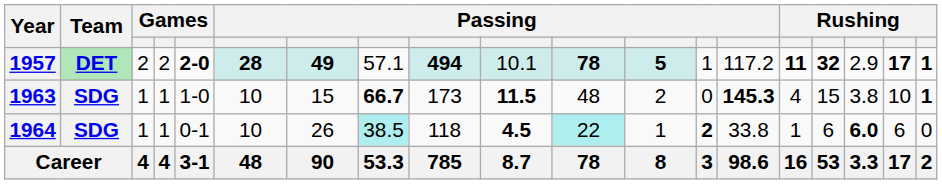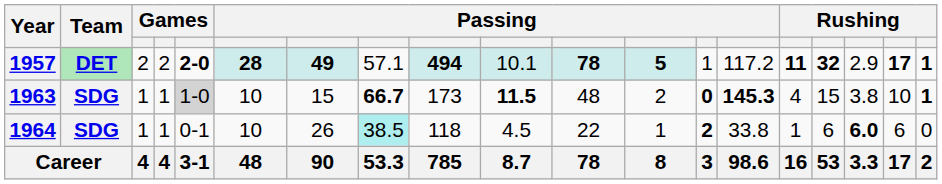(195, 96) no background -> (195, 96) lightgrey background
(707, 96) normal -> (707, 96) bold
(517, 129) bold -> (517, 129) normal
(588, 129) paleturquoise background -> (588, 129) no background
